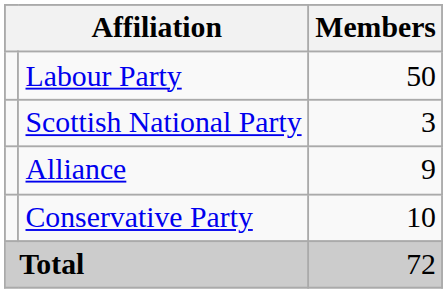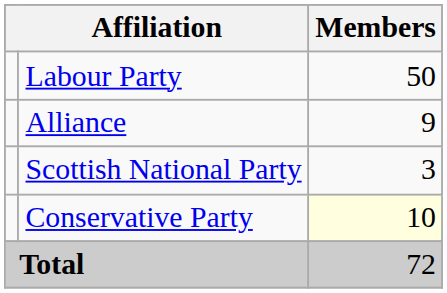rows swapped: (76, 169) <-> (164, 122)
(421, 216) no background -> (421, 216) lightyellow background
